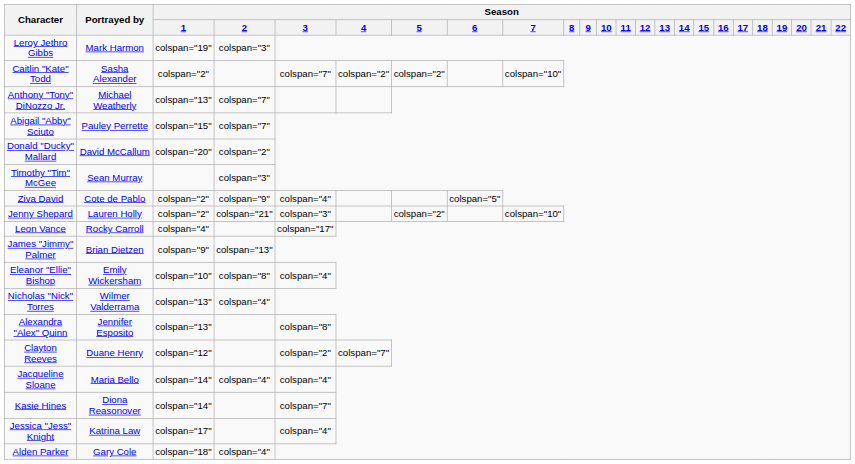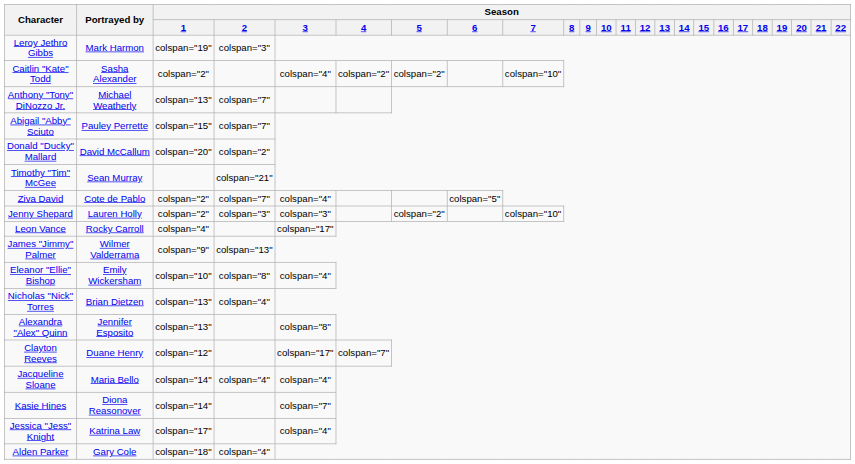(305, 74) colspan="7" -> (305, 74) colspan="4"
(244, 178) colspan="3" -> (244, 178) colspan="21"
(244, 199) colspan="9" -> (244, 199) colspan="7"
(244, 214) colspan="21" -> (244, 214) colspan="3"
(115, 250) Brian Dietzen -> (115, 250) Wilmer Valderrama
(115, 302) Wilmer Valderrama -> (115, 302) Brian Dietzen
(305, 354) colspan="2" -> (305, 354) colspan="17"
